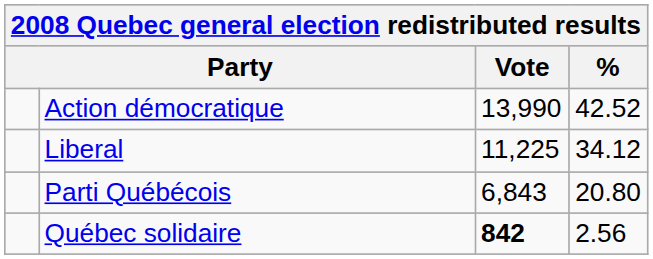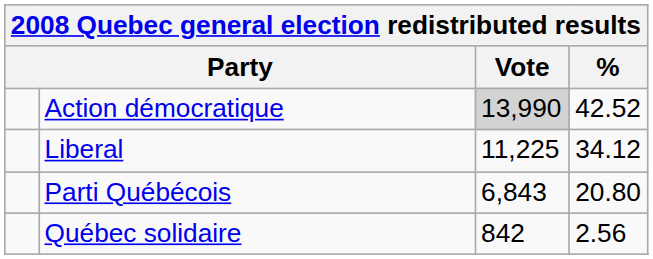(521, 108) no background -> (521, 108) lightgrey background
(503, 233) bold -> (503, 233) normal
